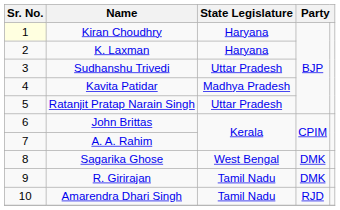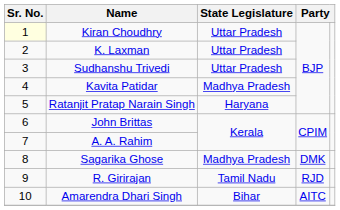(247, 31) Haryana -> (247, 31) Uttar Pradesh
(247, 50) Haryana -> (247, 50) Uttar Pradesh
(247, 104) Uttar Pradesh -> (247, 104) Haryana
(247, 159) West Bengal -> (247, 159) Madhya Pradesh
(313, 178) DMK -> (313, 178) RJD
(247, 196) Tamil Nadu -> (247, 196) Bihar
(313, 196) RJD -> (313, 196) AITC
